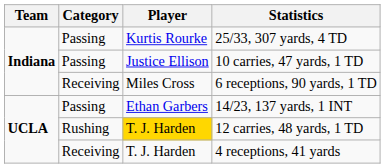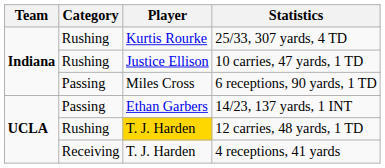(84, 38) Passing -> (85, 38) Rushing
(84, 61) Passing -> (85, 61) Rushing
(91, 83) Receiving -> (84, 83) Passing
